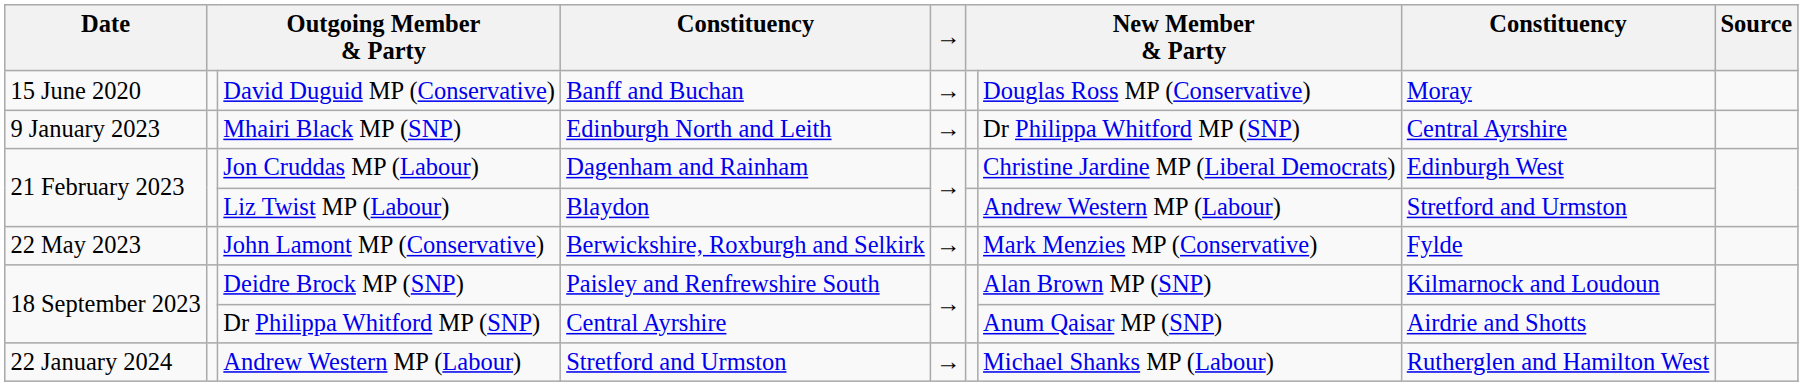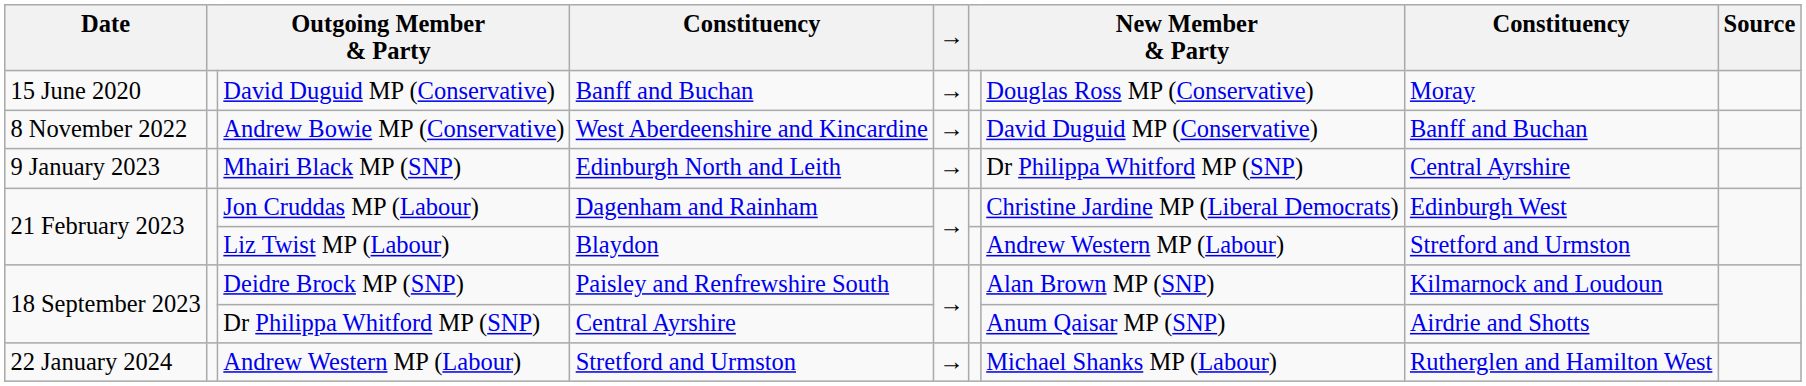+ row: (394, 129)
- row: (384, 245)
